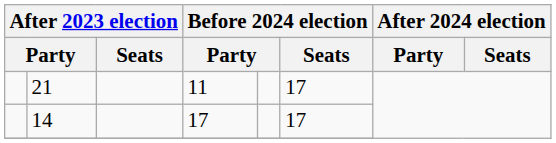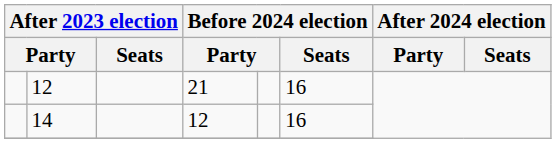(42, 87) 21 -> (42, 87) 12
(198, 87) 11 -> (198, 87) 21
(296, 87) 17 -> (296, 87) 16
(198, 120) 17 -> (198, 120) 12
(296, 120) 17 -> (296, 120) 16
